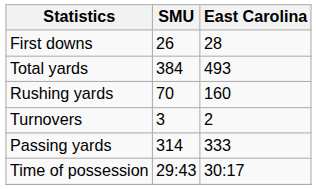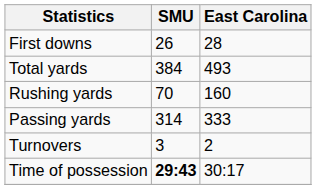rows swapped: (61, 145) <-> (46, 119)
(176, 171) normal -> (176, 171) bold
